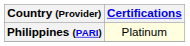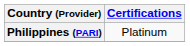(144, 32) lightyellow background -> (144, 32) no background
